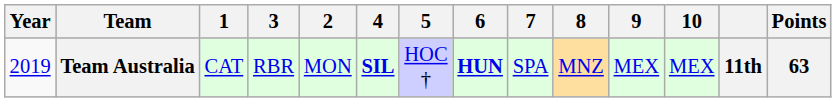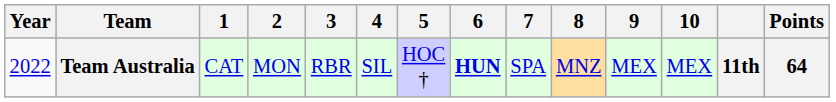columns swapped: (328, 21) <-> (274, 21)
(30, 66) 2019 -> (30, 66) 2022
(378, 66) bold -> (377, 66) normal
(799, 66) 63 -> (797, 66) 64
